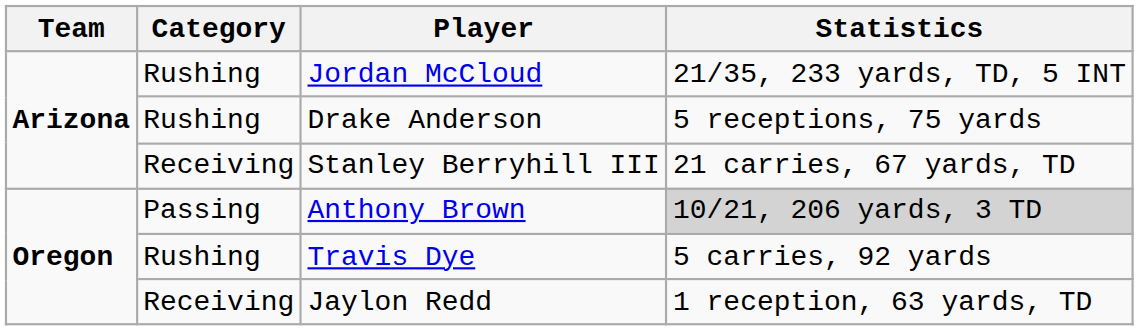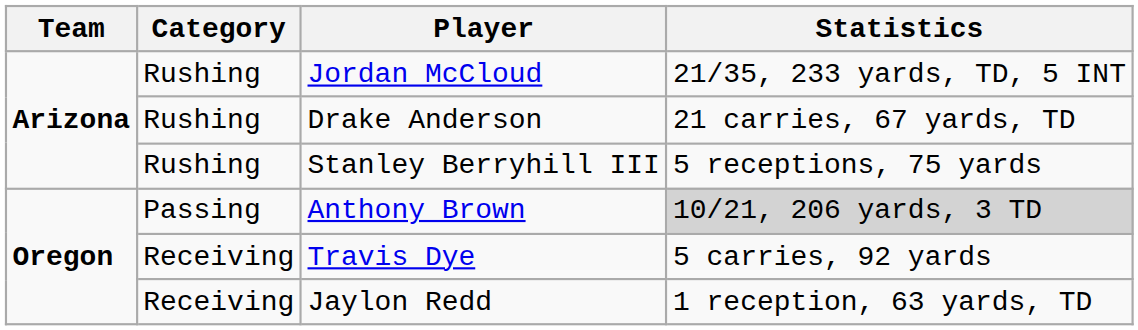(858, 120) 5 receptions, 75 yards -> (874, 120) 21 carries, 67 yards, TD
(219, 165) Receiving -> (202, 165) Rushing
(874, 165) 21 carries, 67 yards, TD -> (858, 165) 5 receptions, 75 yards
(202, 257) Rushing -> (219, 257) Receiving
